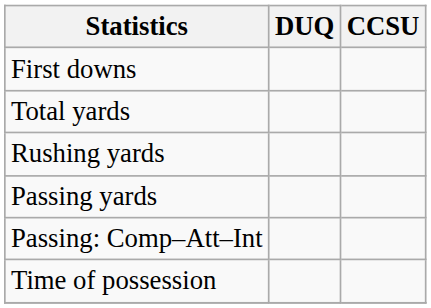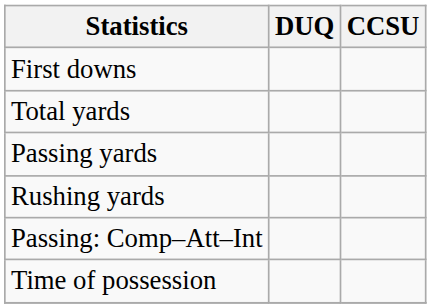rows swapped: (88, 153) <-> (84, 195)
